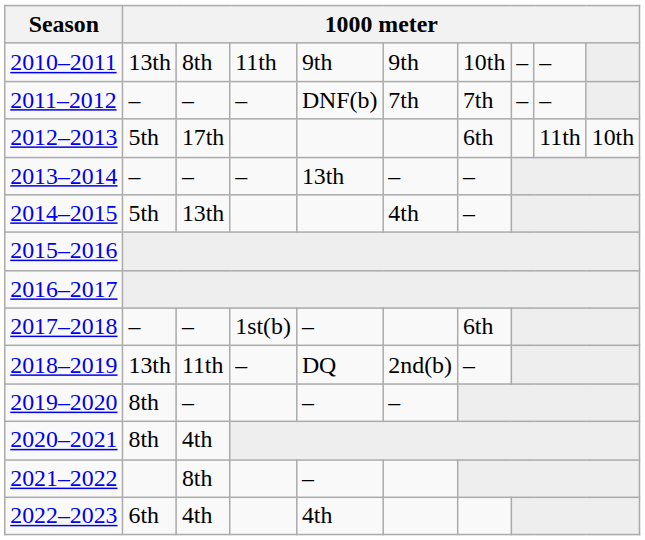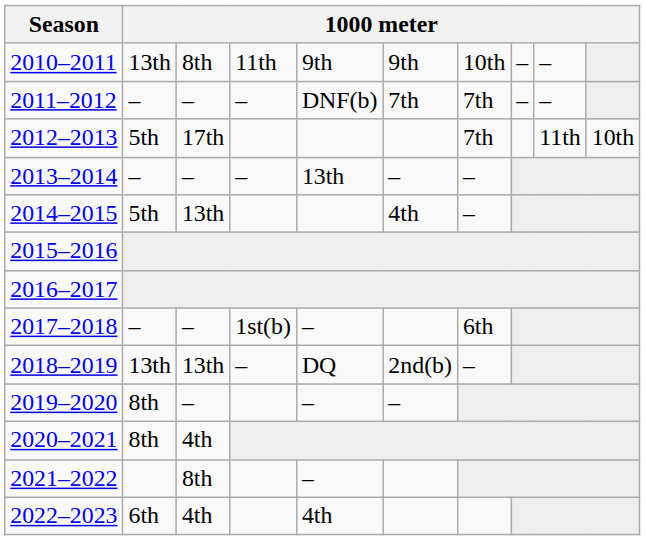(478, 137) 6th -> (478, 137) 7th
(203, 364) 11th -> (203, 364) 13th
